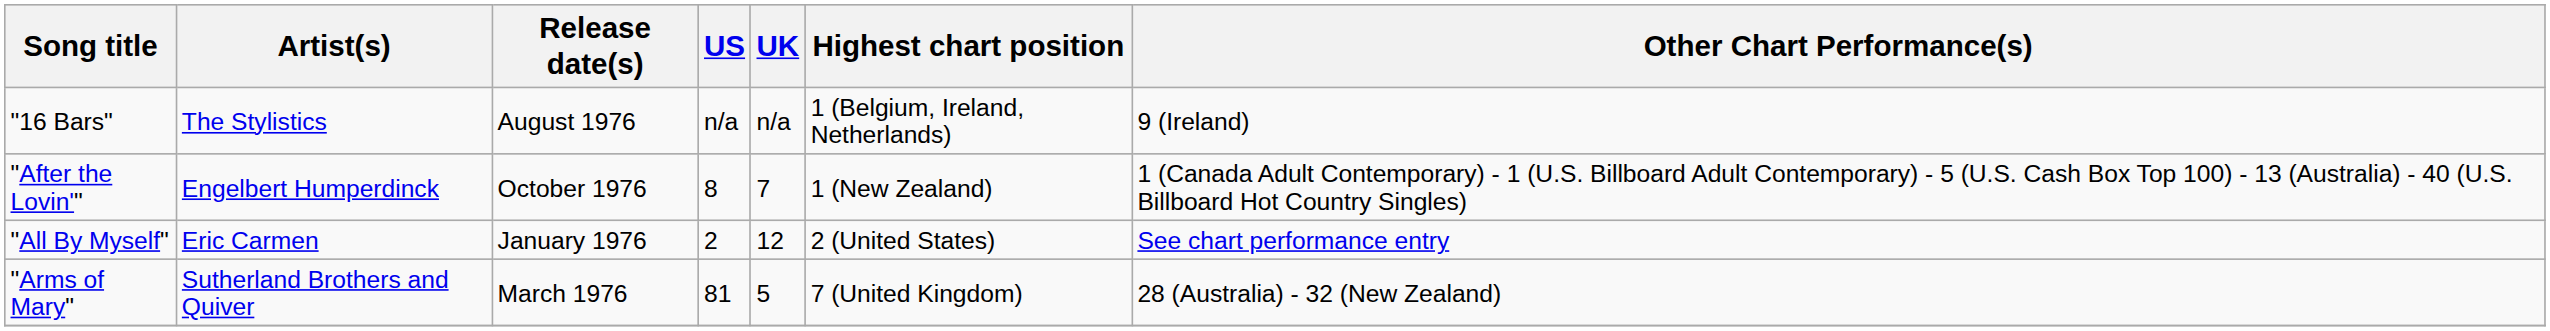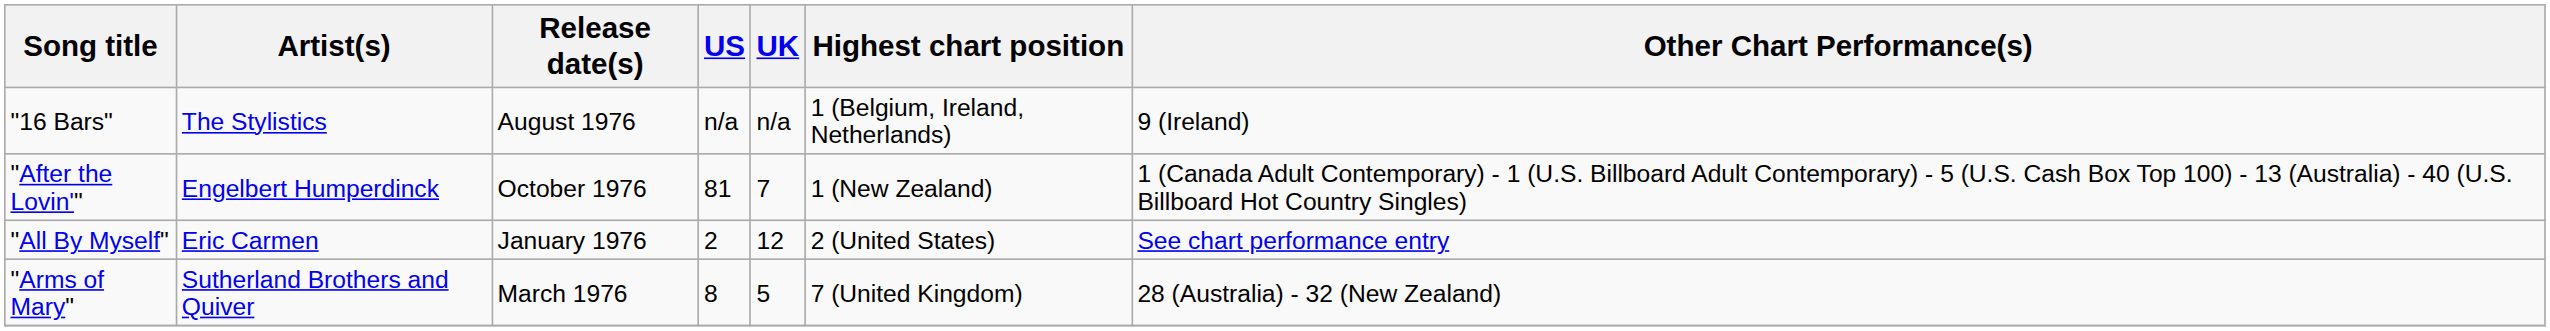(711, 188) 8 -> (718, 188) 81
(718, 293) 81 -> (711, 293) 8
